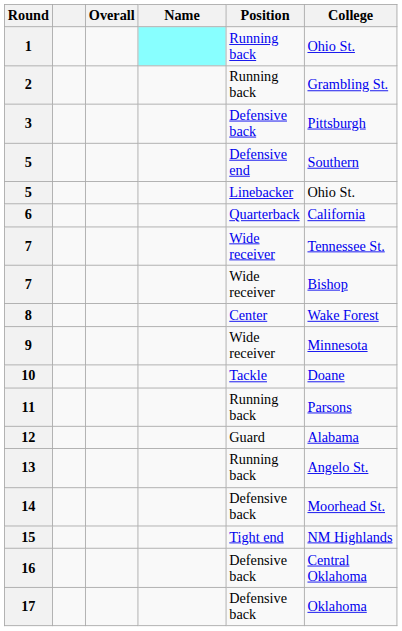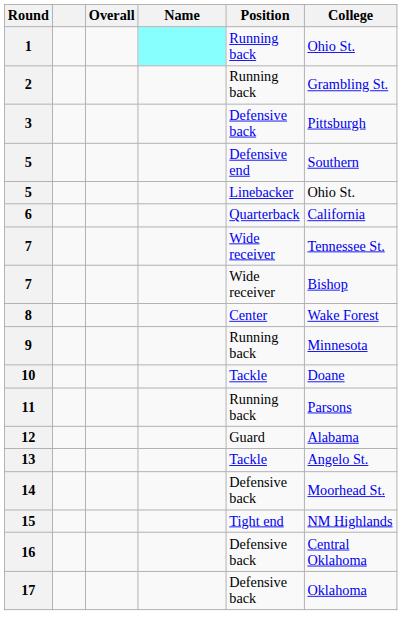(252, 345) Wide receiver -> (254, 345) Running back
(254, 468) Running back -> (248, 460) Tackle
